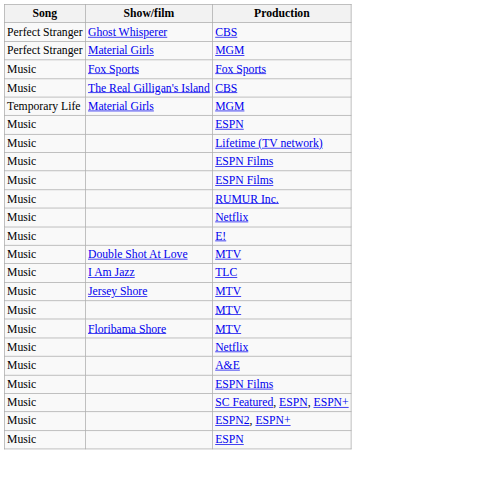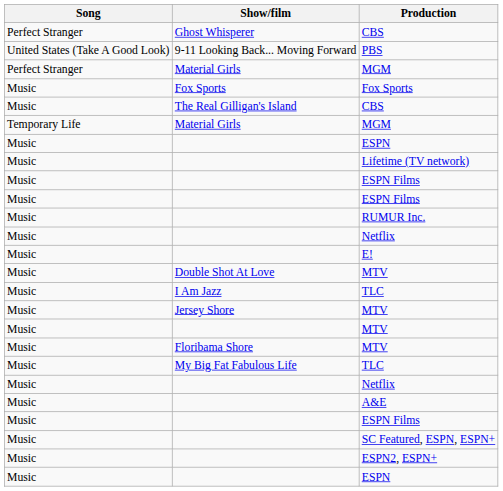+ row: (266, 50)
+ row: (236, 365)
